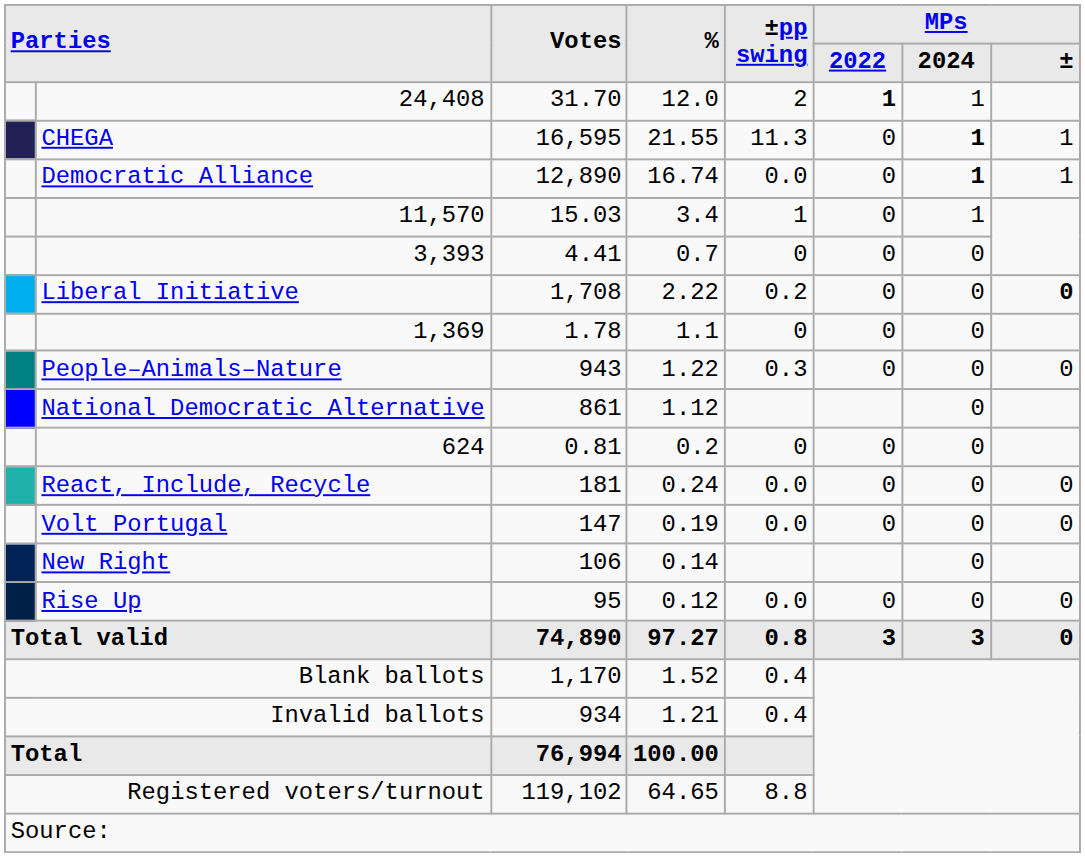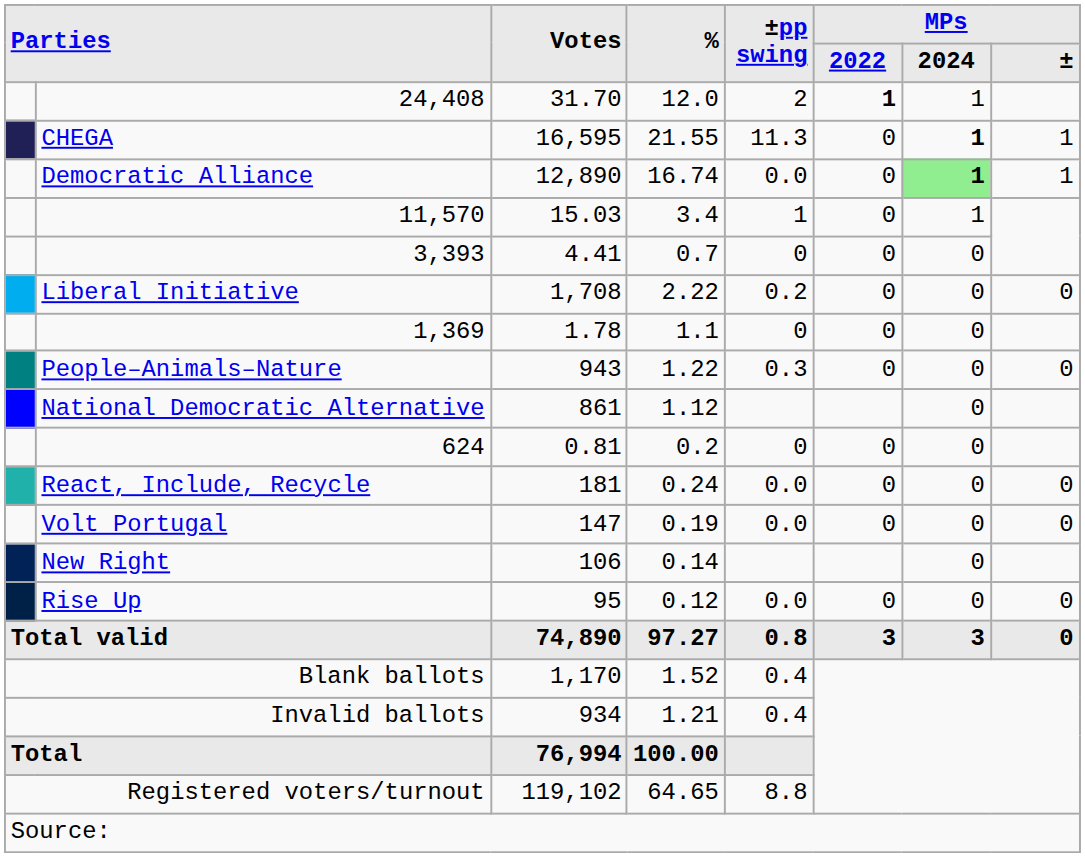(978, 178) no background -> (978, 178) lightgreen background
(1066, 294) bold -> (1066, 294) normal
